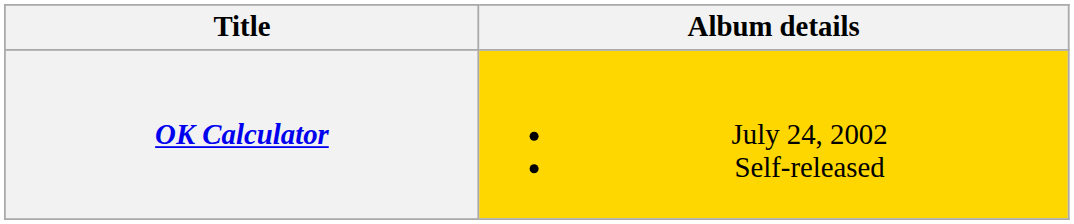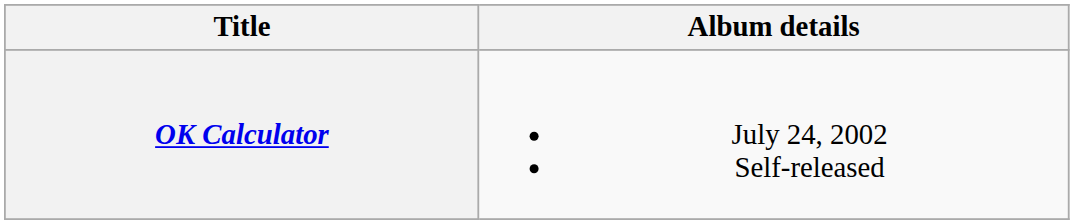(774, 151) gold background -> (774, 151) no background
